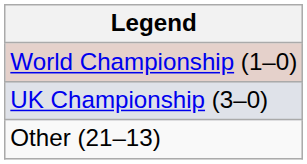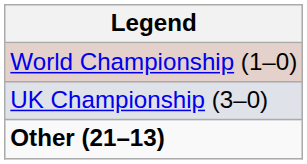(86, 138) normal -> (88, 138) bold
